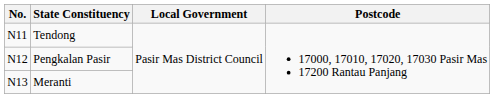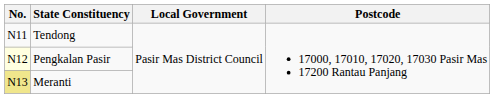(17, 58) no background -> (17, 58) lightyellow background
(17, 81) no background -> (17, 81) khaki background
